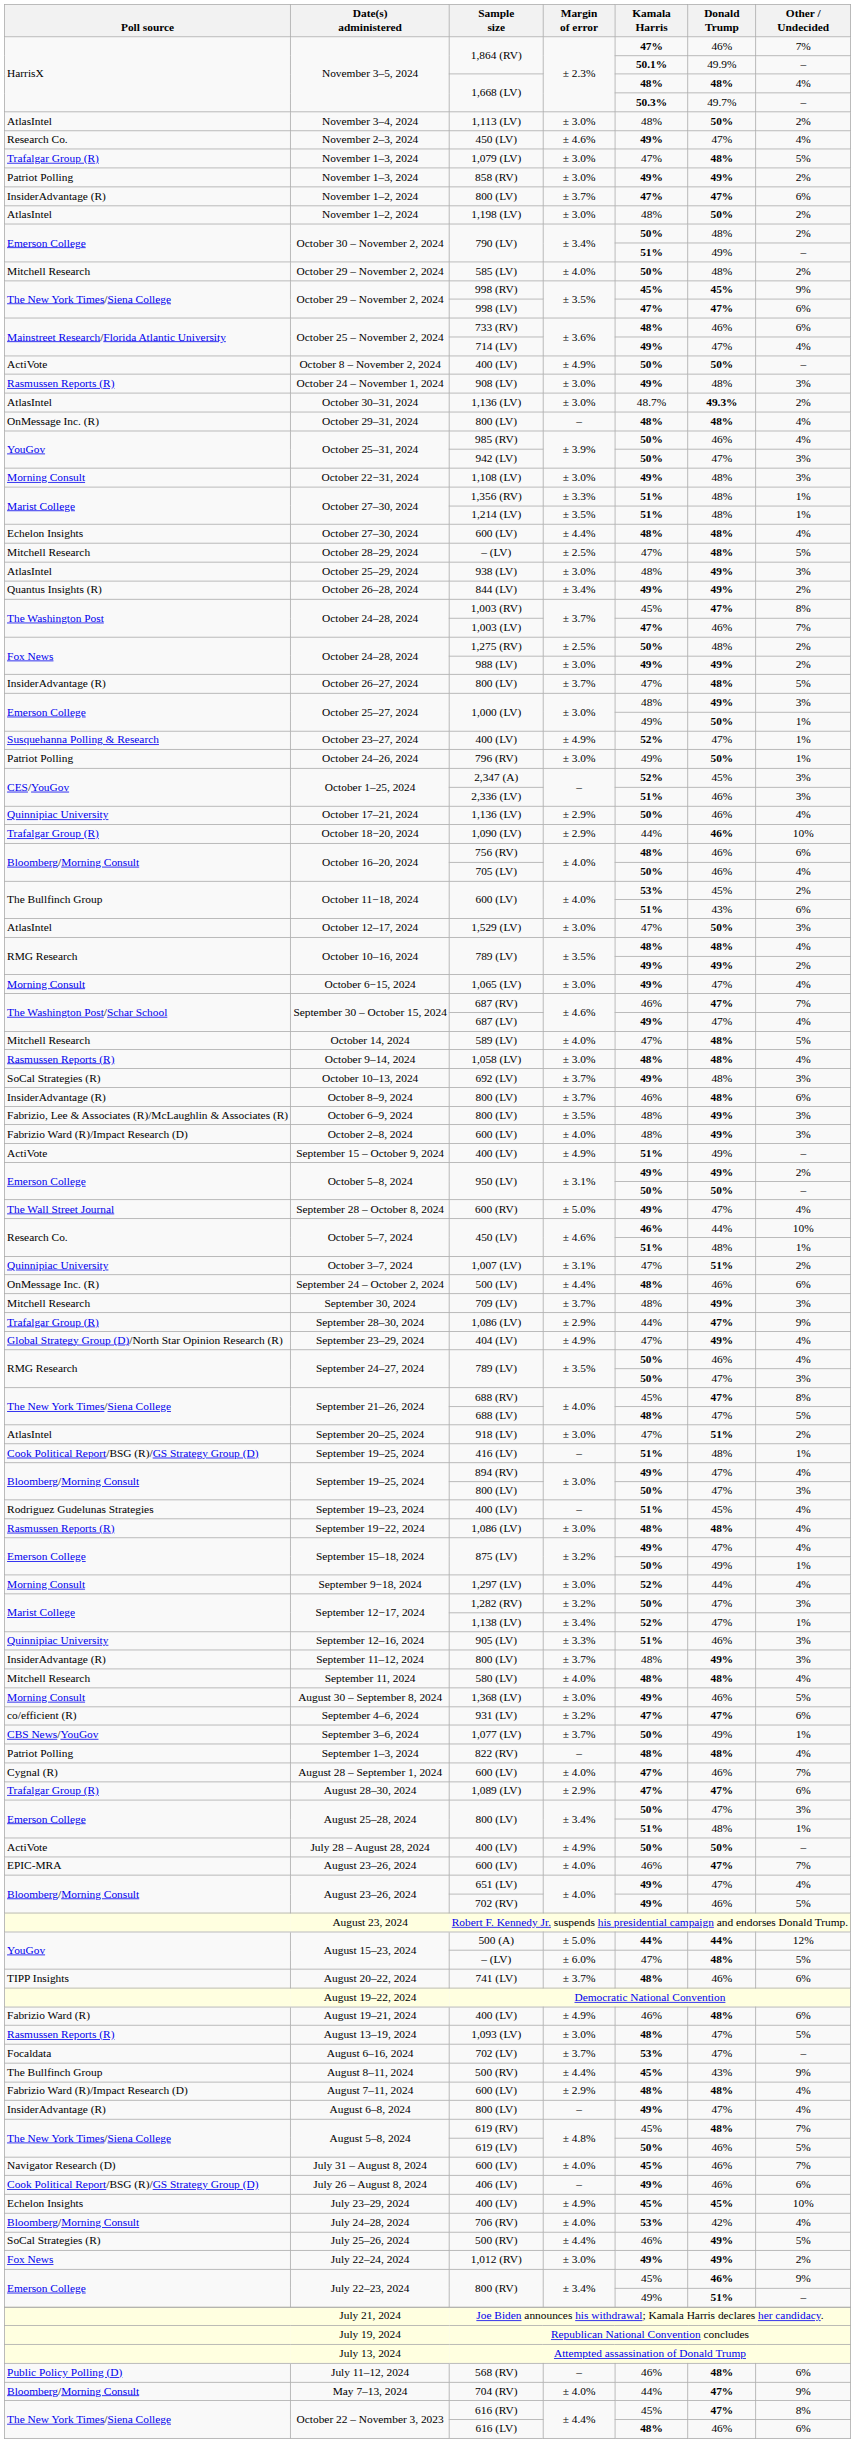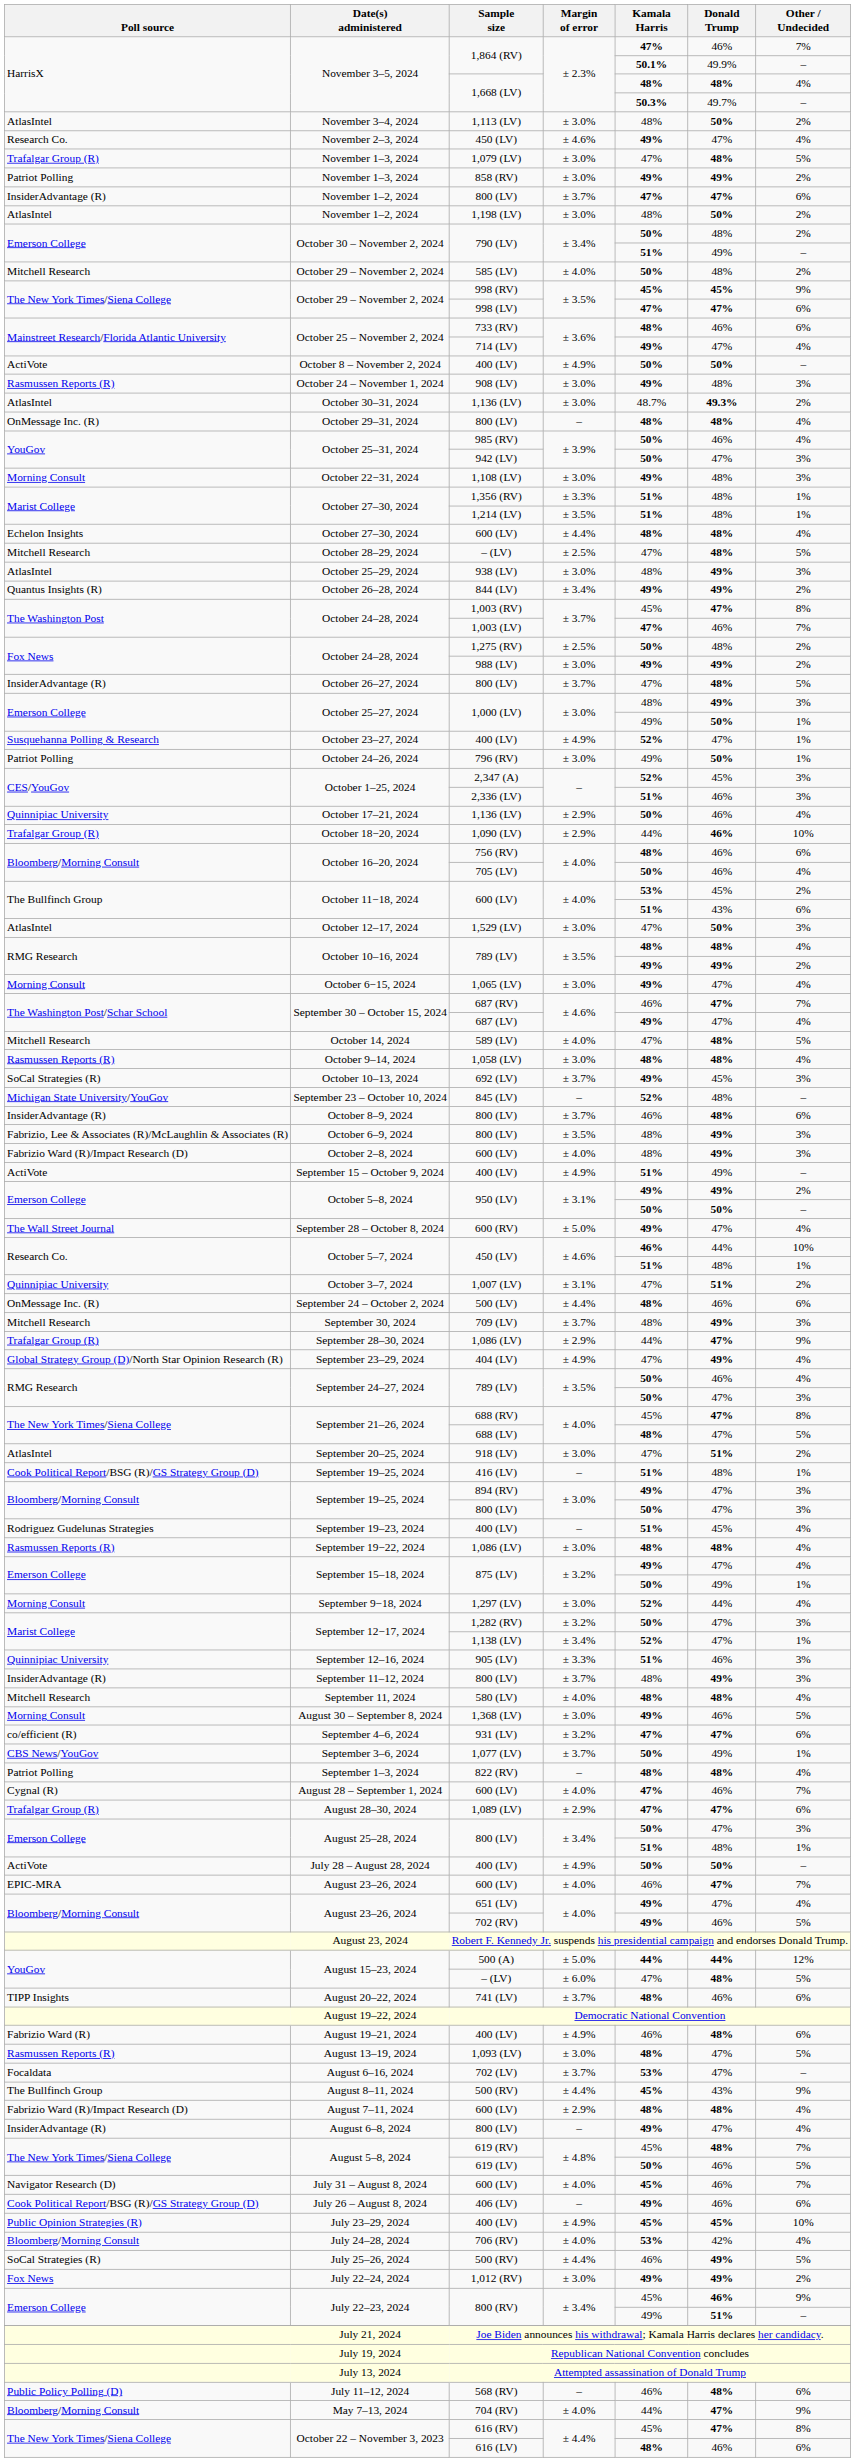(722, 1078) 48% -> (722, 1078) 45%
+ row: (370, 1097)
(803, 1472) 4% -> (803, 1491) 3%
(45, 2204) Echelon Insights -> (74, 2222) Public Opinion Strategies (R)
